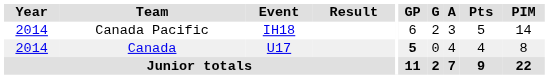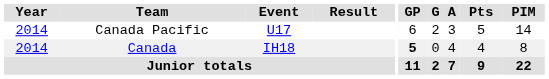(279, 31) IH18 -> (279, 31) U17
(279, 48) U17 -> (279, 48) IH18
